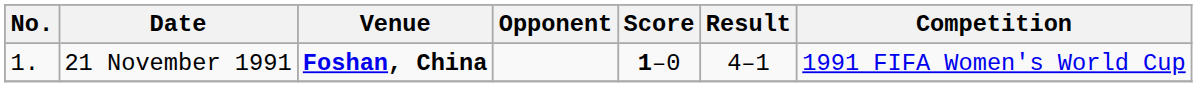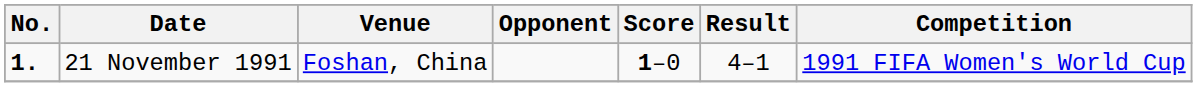(25, 63) normal -> (25, 63) bold
(395, 63) bold -> (395, 63) normal
